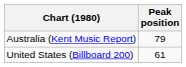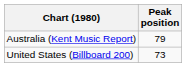(160, 54) 61 -> (160, 54) 73
